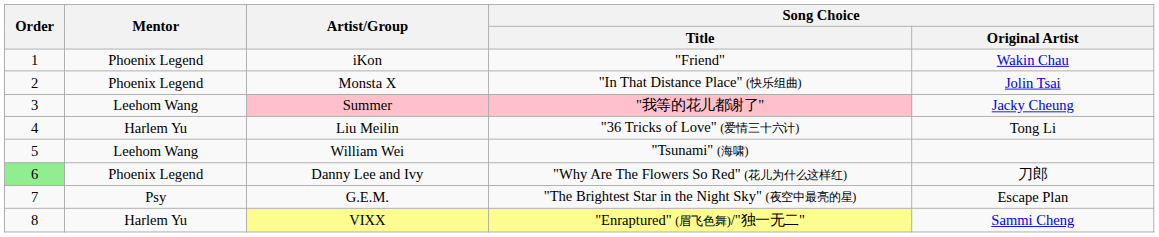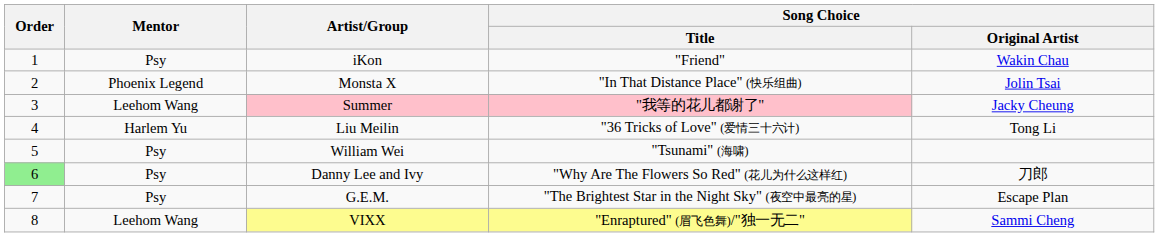(156, 60) Phoenix Legend -> (156, 60) Psy
(156, 151) Leehom Wang -> (156, 151) Psy
(156, 174) Phoenix Legend -> (156, 174) Psy
(156, 220) Harlem Yu -> (156, 220) Leehom Wang
